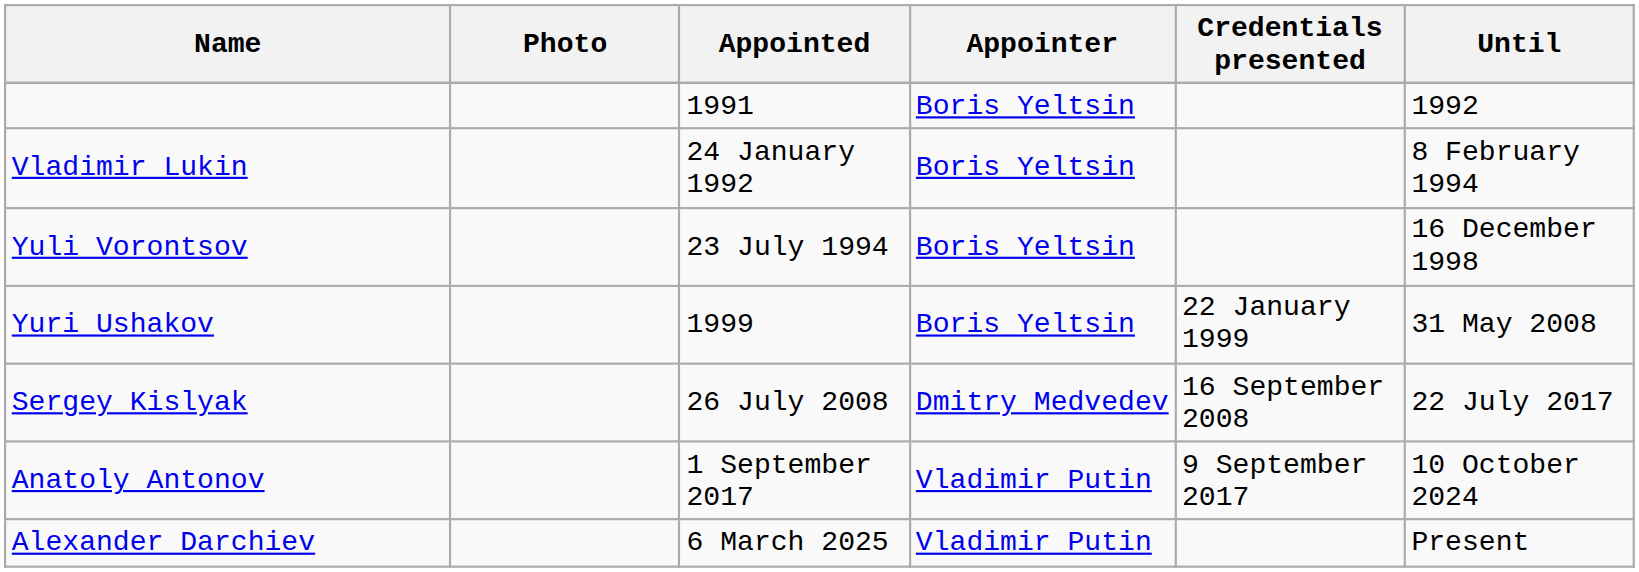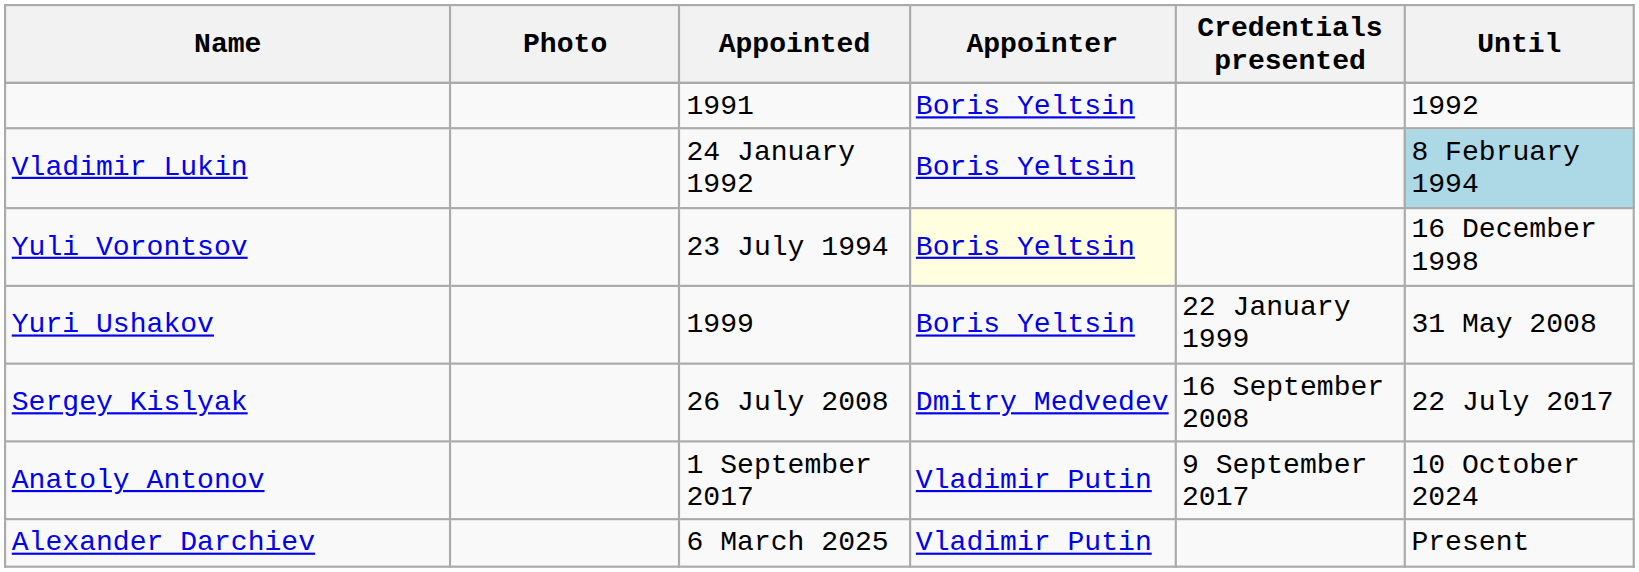(1496, 168) no background -> (1496, 168) lightblue background
(1025, 246) no background -> (1025, 246) lightyellow background
